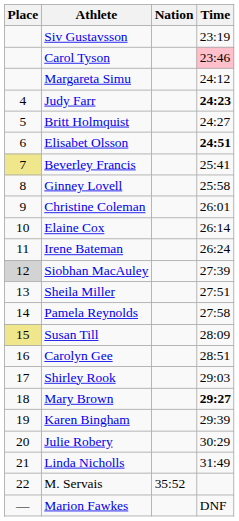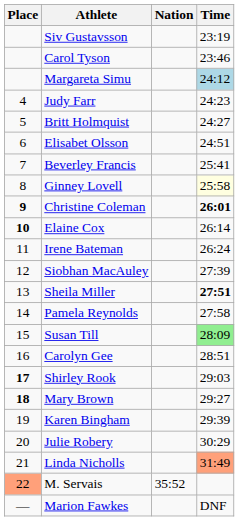(215, 57) pink background -> (215, 57) no background
(215, 79) no background -> (215, 79) lightblue background
(215, 100) bold -> (215, 100) normal
(215, 143) bold -> (215, 143) normal
(23, 164) khaki background -> (23, 164) no background
(215, 185) no background -> (215, 185) lightyellow background
(23, 206) normal -> (23, 206) bold
(215, 206) normal -> (215, 206) bold
(23, 228) normal -> (23, 228) bold
(23, 270) lightgrey background -> (23, 270) no background
(215, 292) normal -> (215, 292) bold
(23, 334) khaki background -> (23, 334) no background
(215, 334) no background -> (215, 334) lightgreen background
(23, 377) normal -> (23, 377) bold
(23, 398) normal -> (23, 398) bold
(215, 398) bold -> (215, 398) normal
(215, 462) no background -> (215, 462) lightsalmon background
(23, 484) no background -> (23, 484) lightsalmon background
